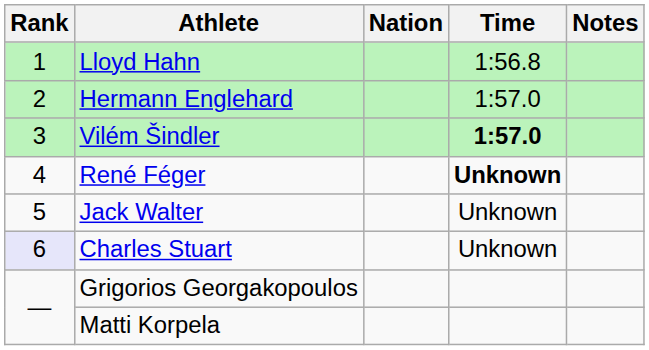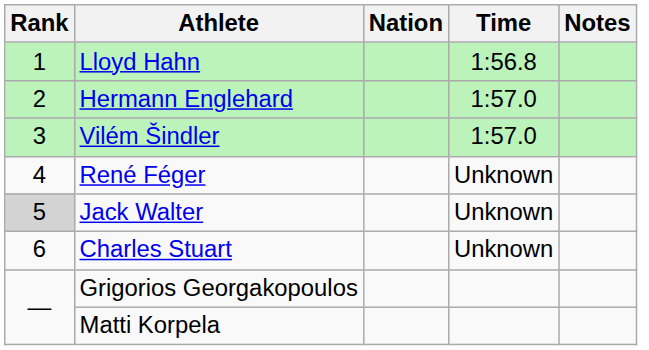(508, 136) bold -> (504, 136) normal
(508, 174) bold -> (504, 174) normal
(39, 212) no background -> (39, 212) lightgrey background
(39, 250) lavender background -> (39, 250) no background
